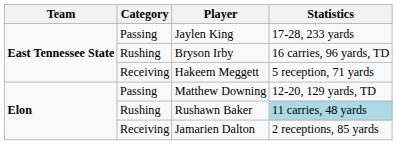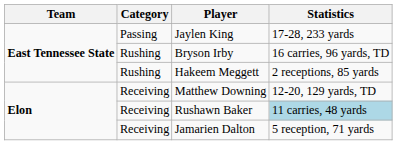(145, 72) Receiving -> (140, 72) Rushing
(323, 72) 5 reception, 71 yards -> (325, 72) 2 receptions, 85 yards
(139, 91) Passing -> (145, 91) Receiving
(140, 110) Rushing -> (145, 110) Receiving
(325, 130) 2 receptions, 85 yards -> (323, 130) 5 reception, 71 yards
